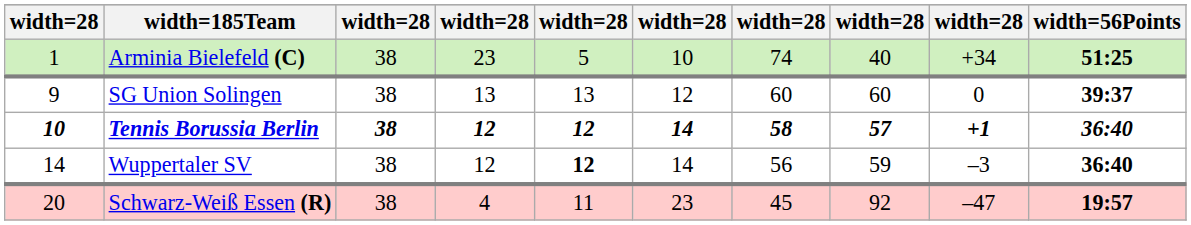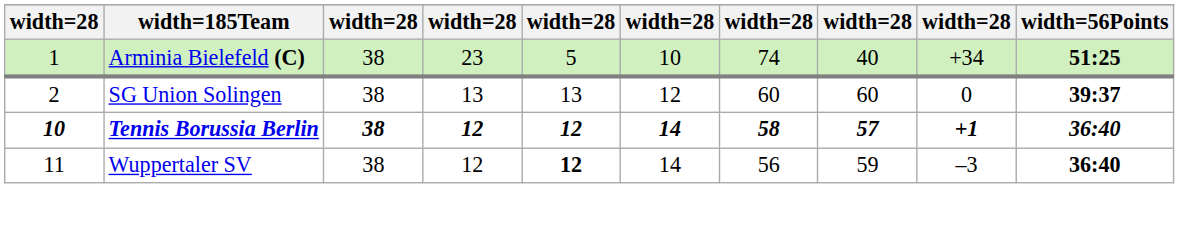(54, 94) 9 -> (54, 94) 2
(54, 164) 14 -> (54, 164) 11
- row: (220, 202)
